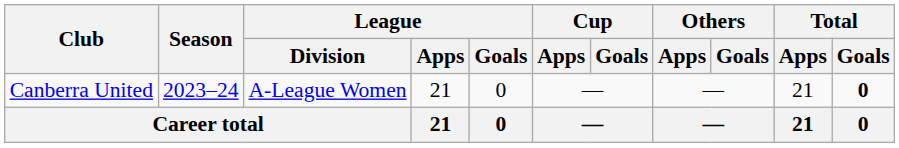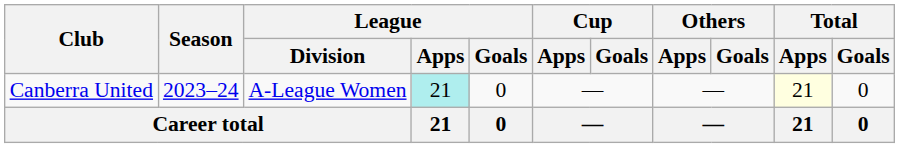(440, 90) no background -> (440, 90) paleturquoise background
(803, 90) no background -> (803, 90) lightyellow background
(863, 90) bold -> (863, 90) normal
